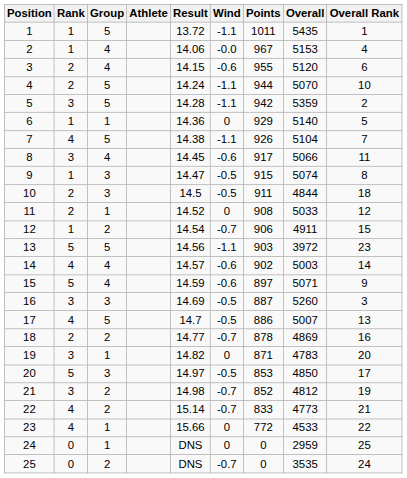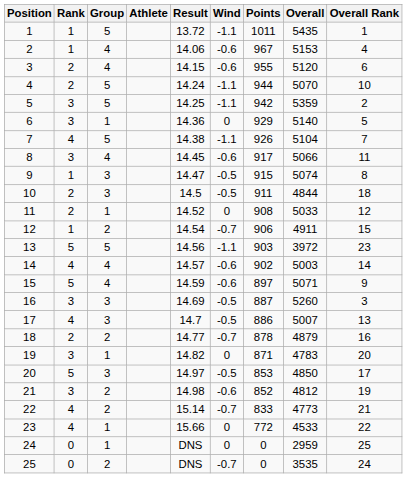(227, 49) -0.0 -> (227, 49) -0.6
(190, 103) 14.28 -> (190, 103) 14.25
(71, 121) 1 -> (71, 121) 3
(107, 319) 5 -> (107, 319) 3
(305, 337) 4869 -> (305, 337) 4879
(227, 391) -0.7 -> (227, 391) -0.6
